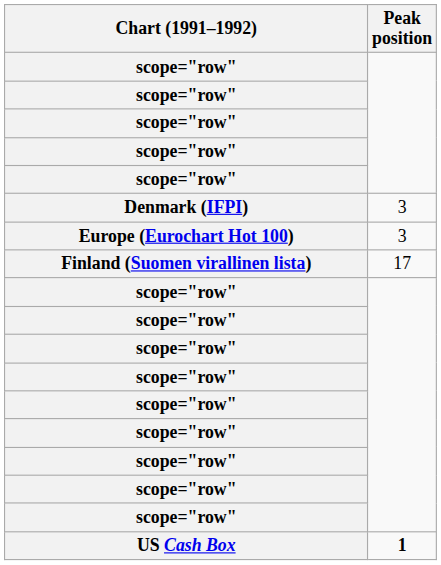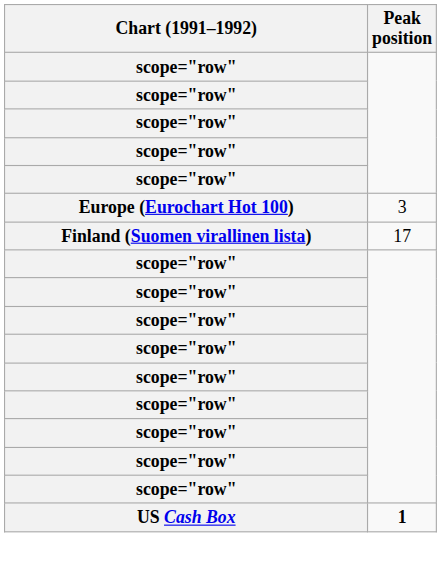- row: (186, 207)
